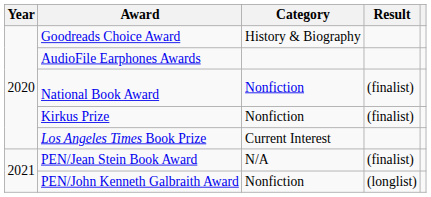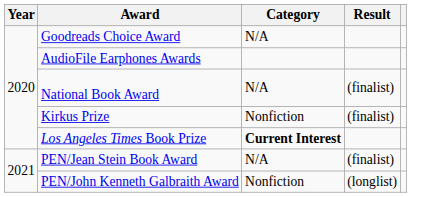(303, 36) History & Biography -> (257, 36) N/A
(275, 87) Nonfiction -> (257, 87) N/A
(288, 138) normal -> (293, 138) bold
